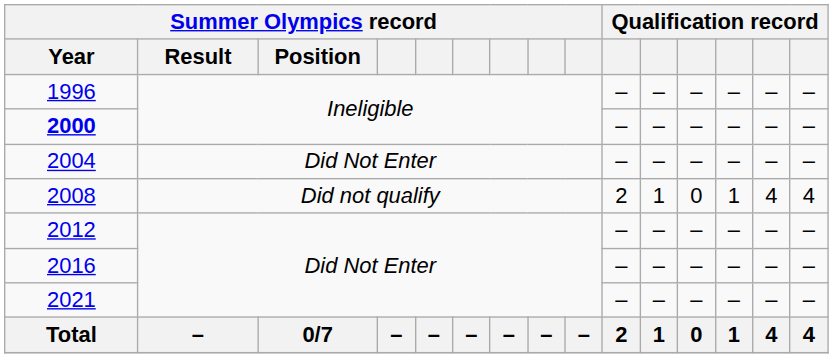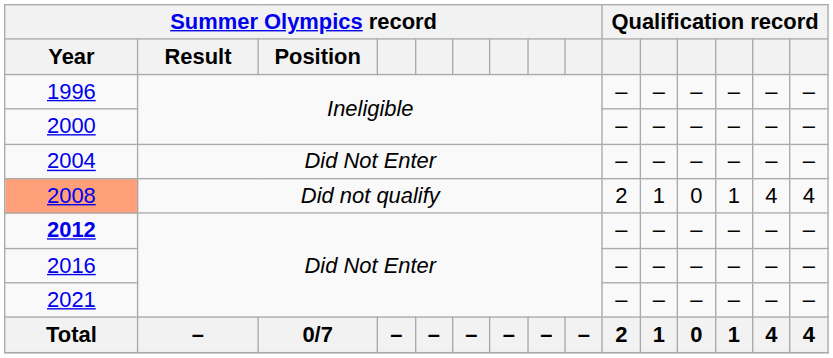(71, 126) bold -> (71, 126) normal
(71, 195) no background -> (71, 195) lightsalmon background
(71, 230) normal -> (71, 230) bold
